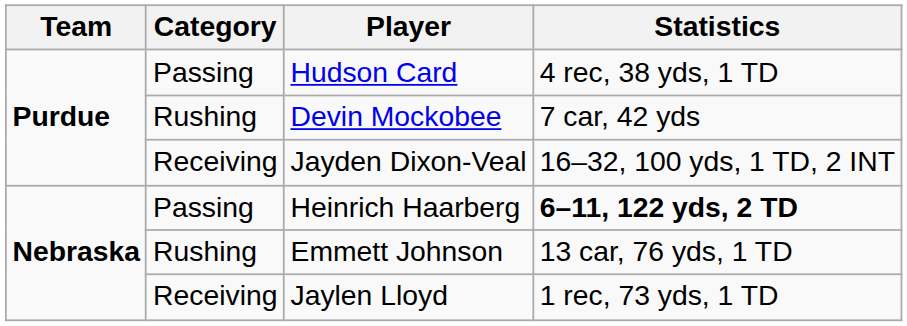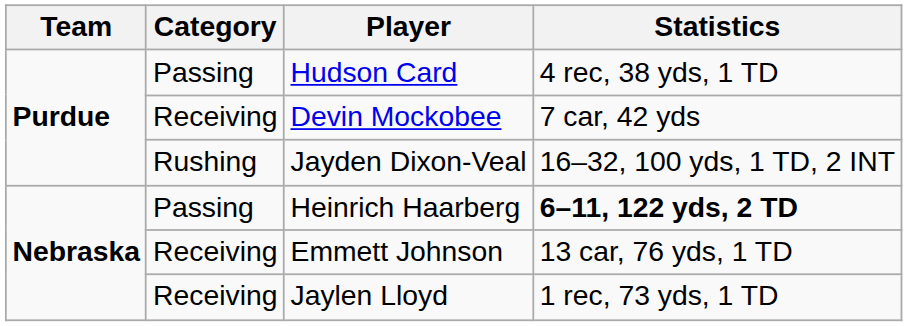(205, 117) Rushing -> (215, 117) Receiving
(215, 162) Receiving -> (205, 162) Rushing
(205, 251) Rushing -> (215, 251) Receiving
